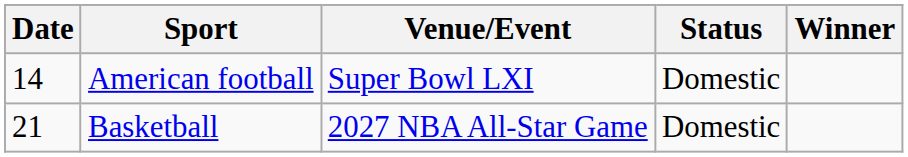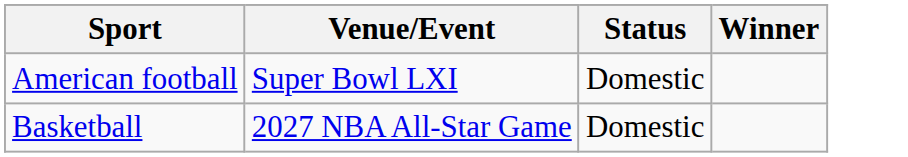- column: (43, 28)
